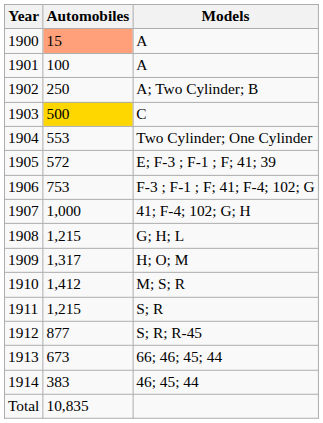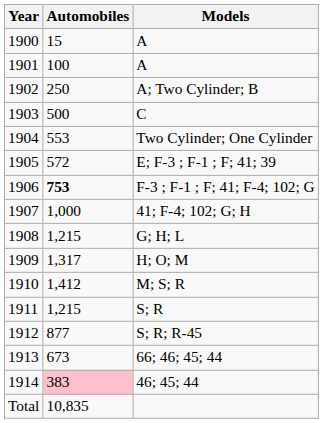(54, 41) lightsalmon background -> (54, 41) no background
(58, 114) gold background -> (58, 114) no background
(58, 187) normal -> (58, 187) bold
(58, 382) no background -> (58, 382) pink background
